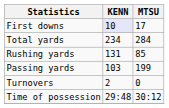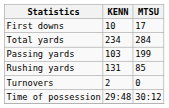(110, 26) lavender background -> (110, 26) no background
rows swapped: (40, 54) <-> (40, 68)
